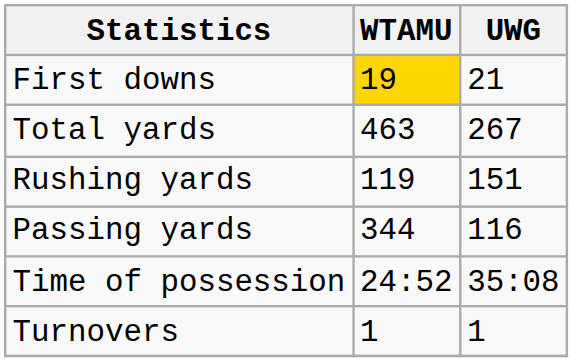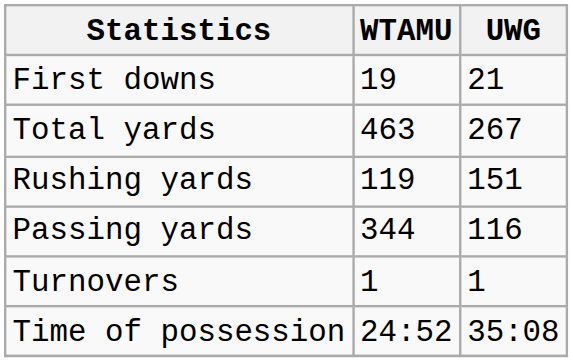(379, 81) gold background -> (379, 81) no background
rows swapped: (96, 332) <-> (179, 281)
